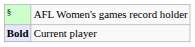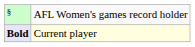(65, 33) no background -> (65, 33) lightyellow background
